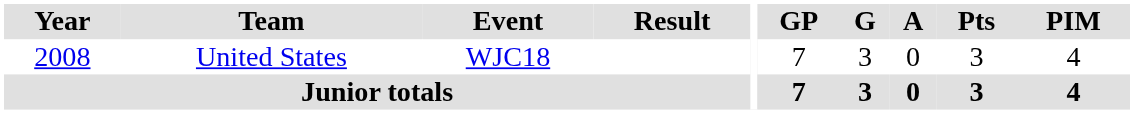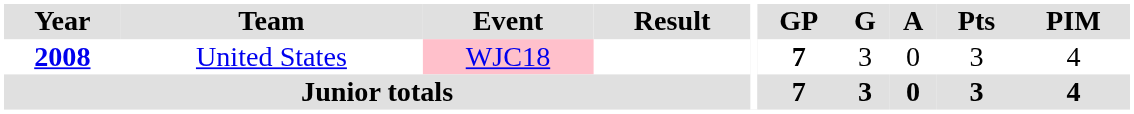(62, 56) normal -> (62, 56) bold
(508, 56) no background -> (508, 56) pink background
(799, 56) normal -> (799, 56) bold
